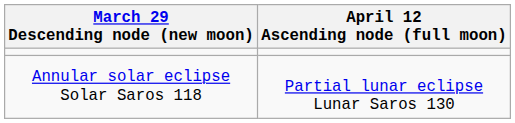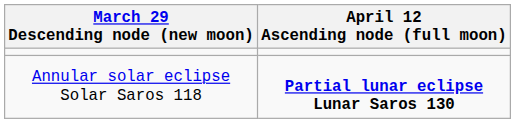(384, 96) normal -> (384, 96) bold
